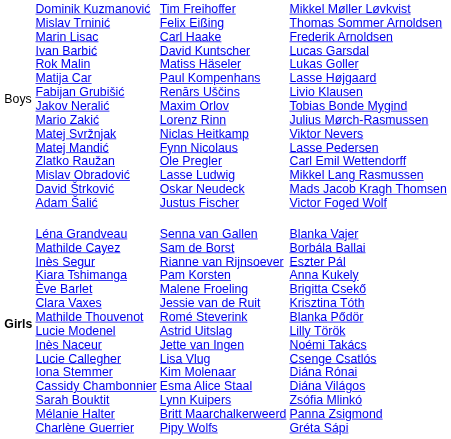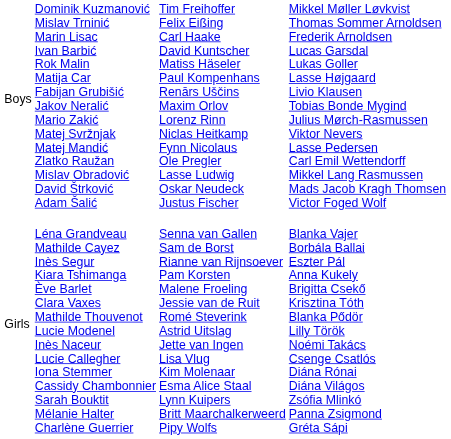(18, 324) bold -> (17, 324) normal
